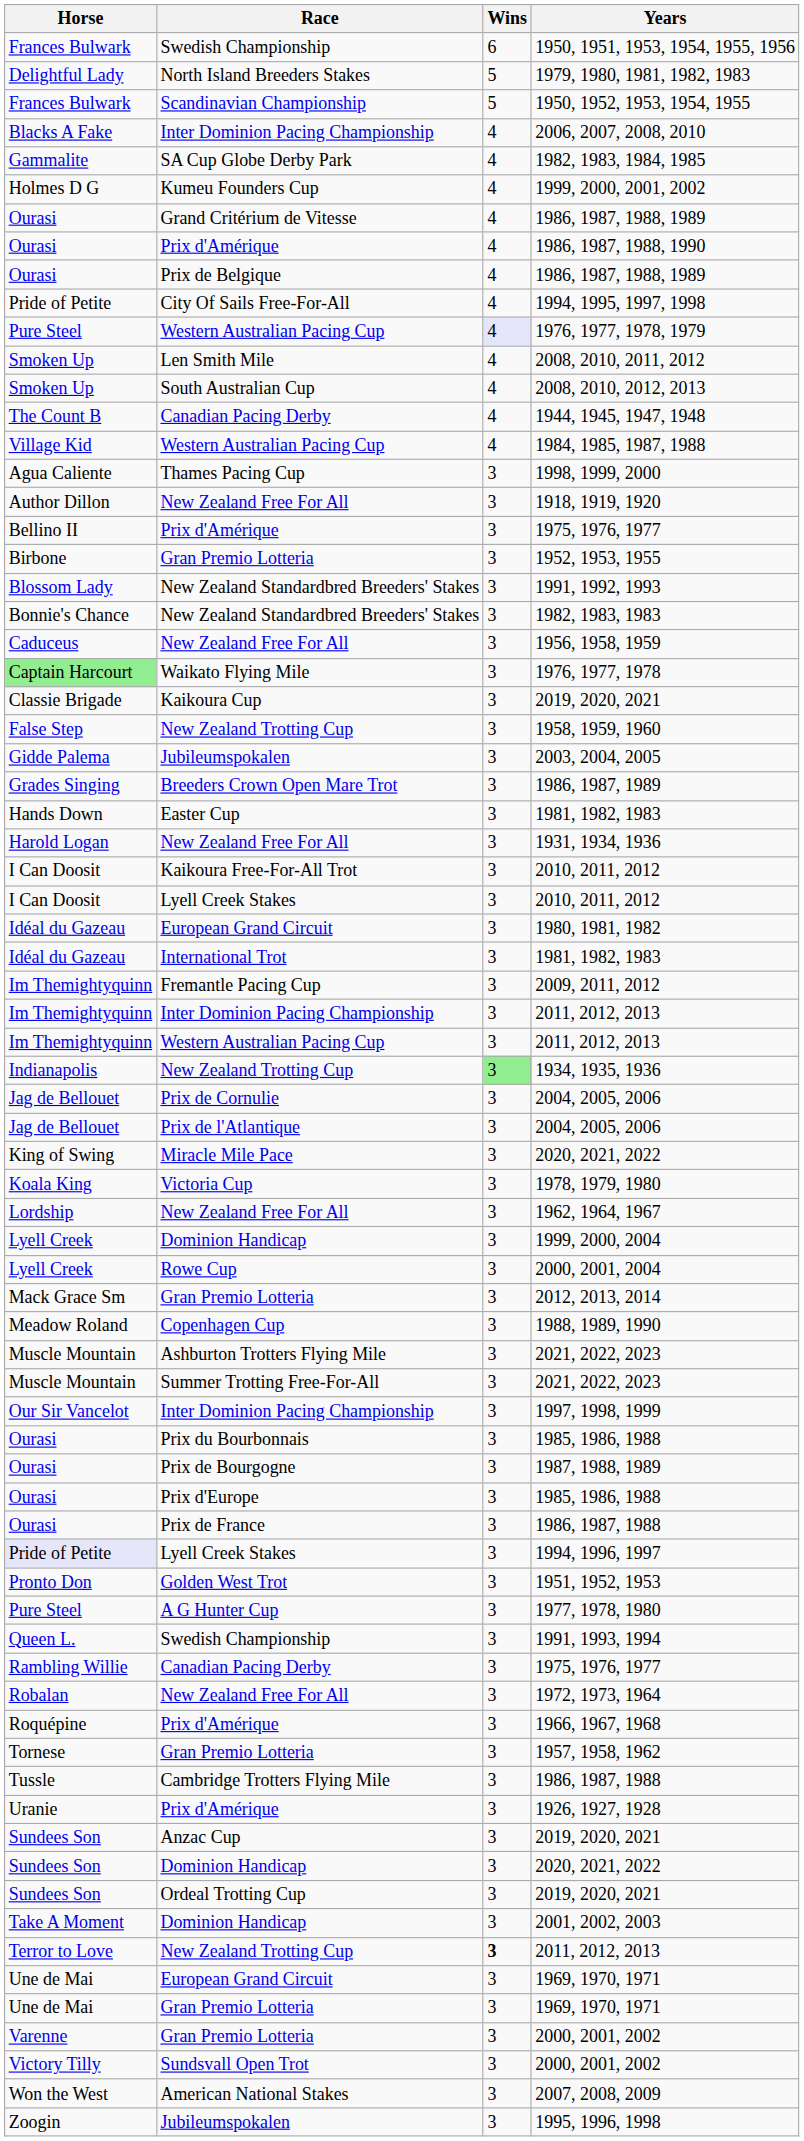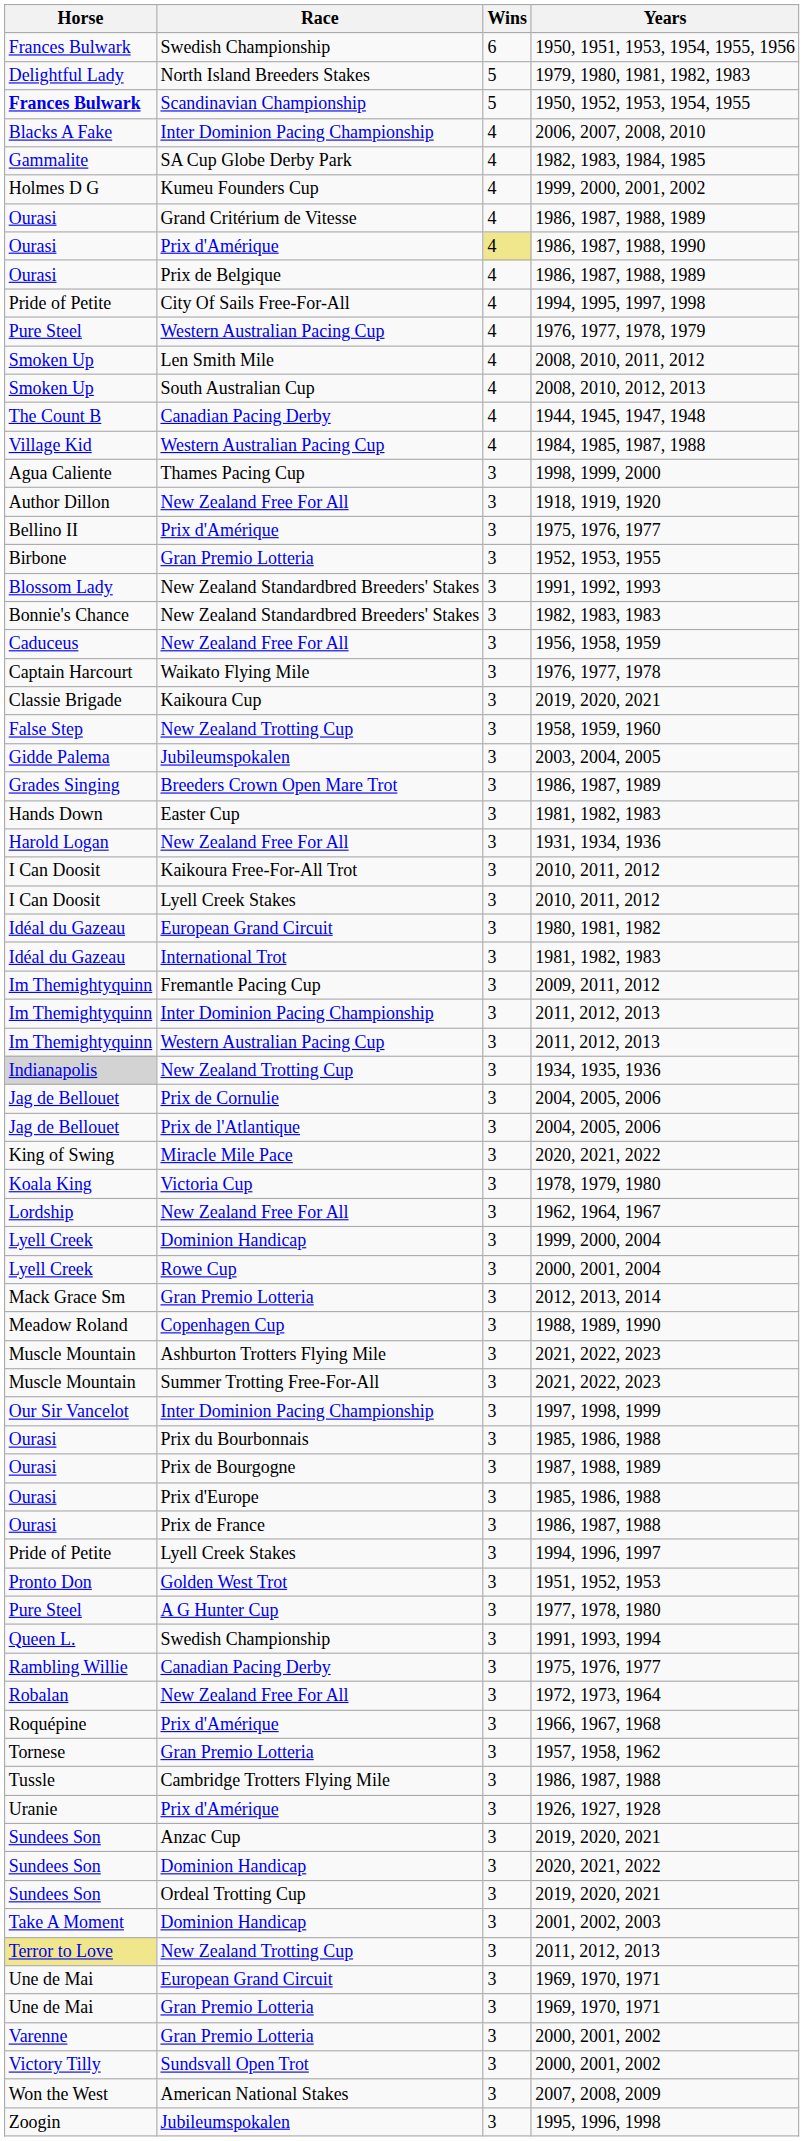(70, 103) normal -> (75, 103) bold
(492, 246) no background -> (492, 246) khaki background
(492, 331) lavender background -> (492, 331) no background
(71, 672) lightgreen background -> (71, 672) no background
(53, 1070) no background -> (53, 1070) lightgrey background
(492, 1070) lightgreen background -> (492, 1070) no background
(60, 1553) lavender background -> (60, 1553) no background
(61, 1951) no background -> (61, 1951) khaki background
(492, 1951) bold -> (492, 1951) normal
